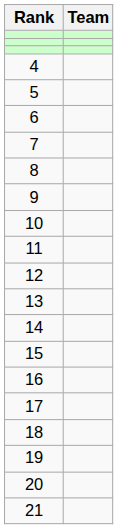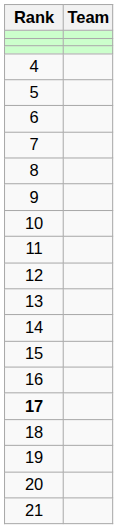(34, 406) normal -> (34, 406) bold
